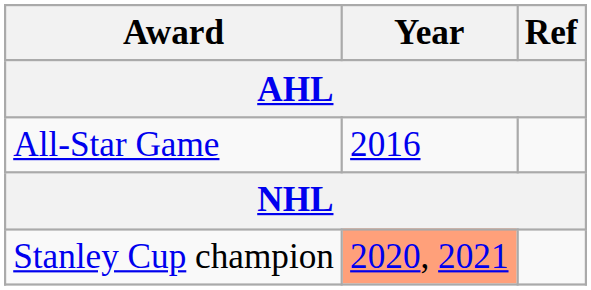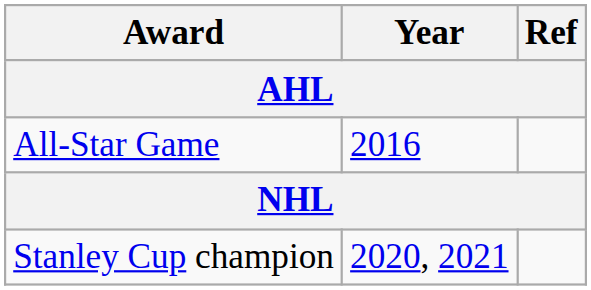(429, 255) lightsalmon background -> (429, 255) no background
